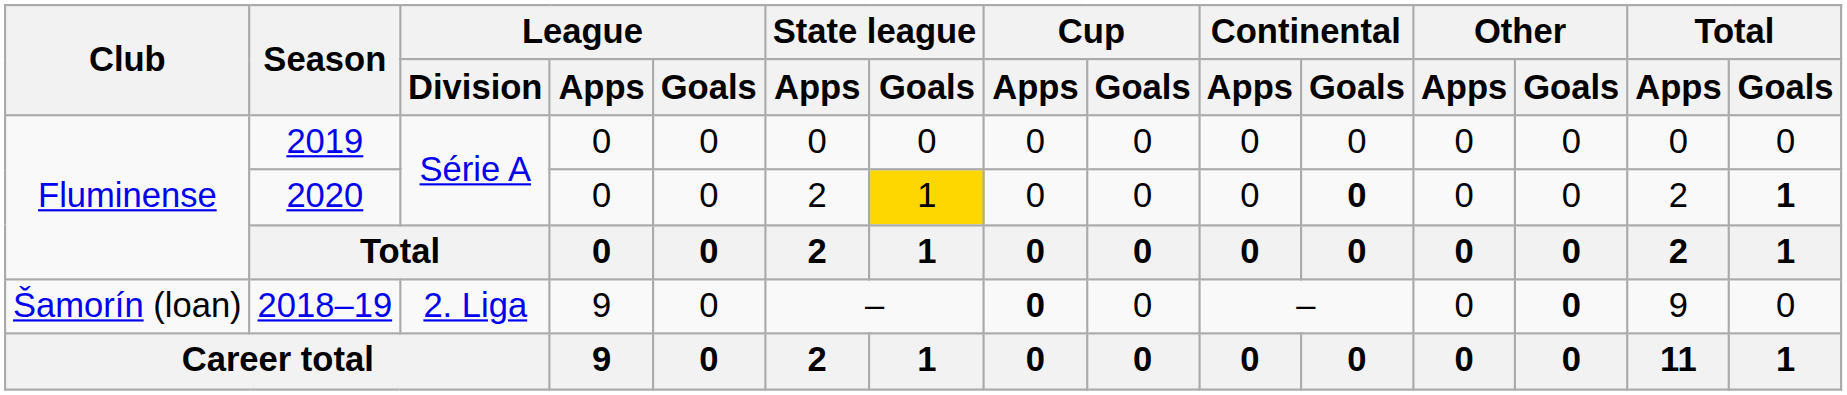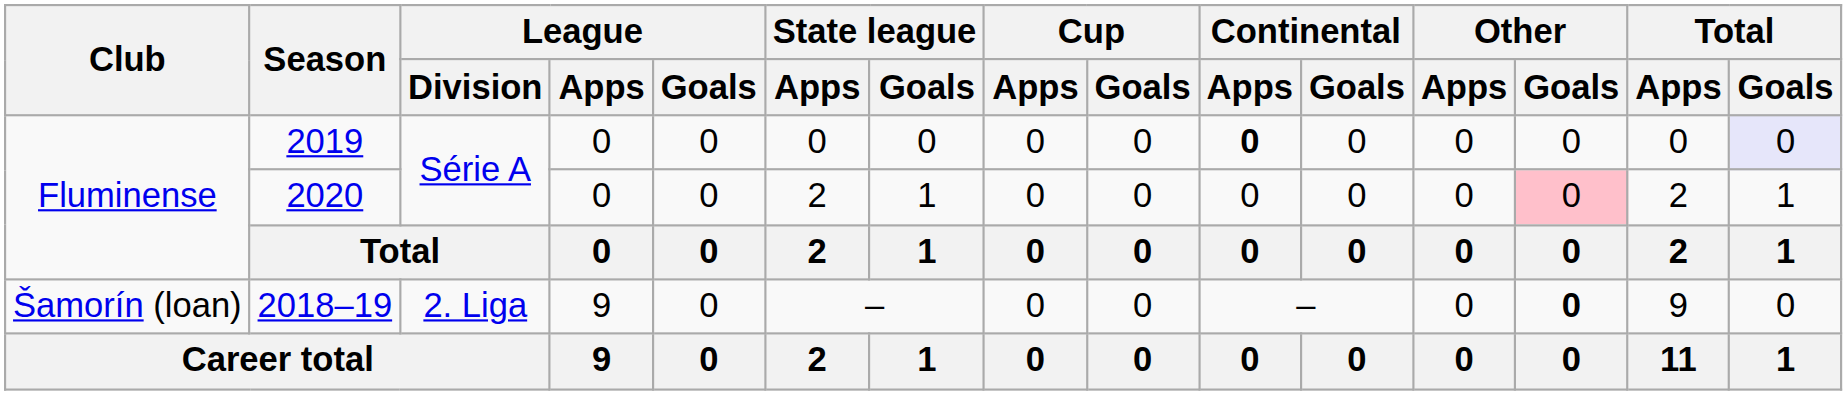(1250, 141) normal -> (1250, 141) bold
(1786, 141) no background -> (1786, 141) lavender background
(927, 196) gold background -> (927, 196) no background
(1357, 196) bold -> (1357, 196) normal
(1571, 196) no background -> (1571, 196) pink background
(1786, 196) bold -> (1786, 196) normal
(1035, 305) bold -> (1035, 305) normal
